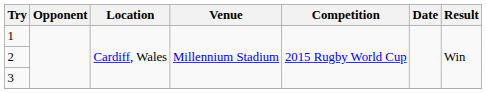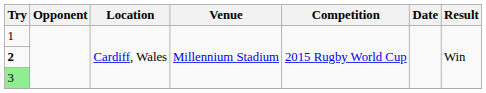(11, 57) normal -> (11, 57) bold
(11, 78) no background -> (11, 78) lightgreen background
